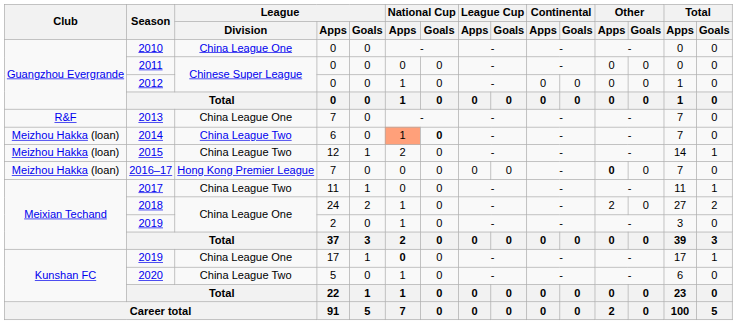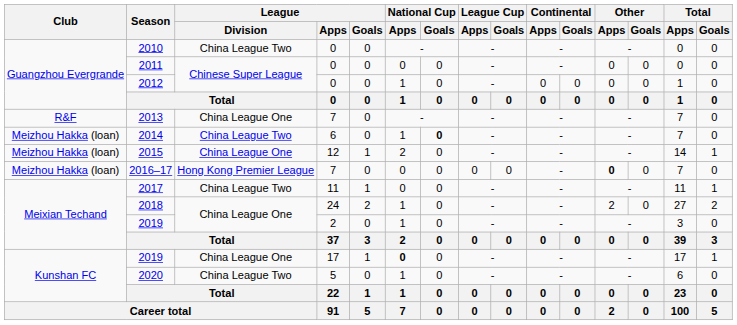(246, 48) China League One -> (246, 48) China League Two
(403, 135) lightsalmon background -> (403, 135) no background
(246, 153) China League Two -> (246, 153) China League One
